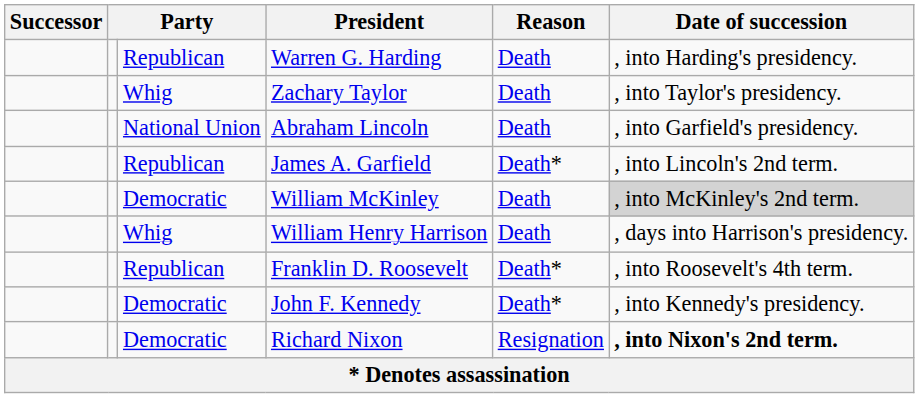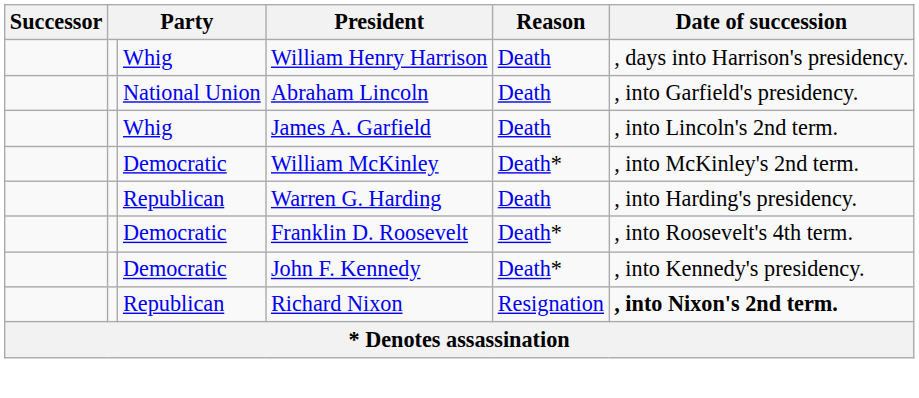rows swapped: (379, 233) <-> (356, 57)
- row: (339, 92)
(174, 163) Republican -> (148, 127) Whig
(530, 163) Death* -> (524, 127) Death
(524, 198) Death -> (530, 163) Death*
(737, 198) lightgrey background -> (737, 163) no background
(174, 269) Republican -> (175, 233) Democratic
(175, 339) Democratic -> (174, 304) Republican
